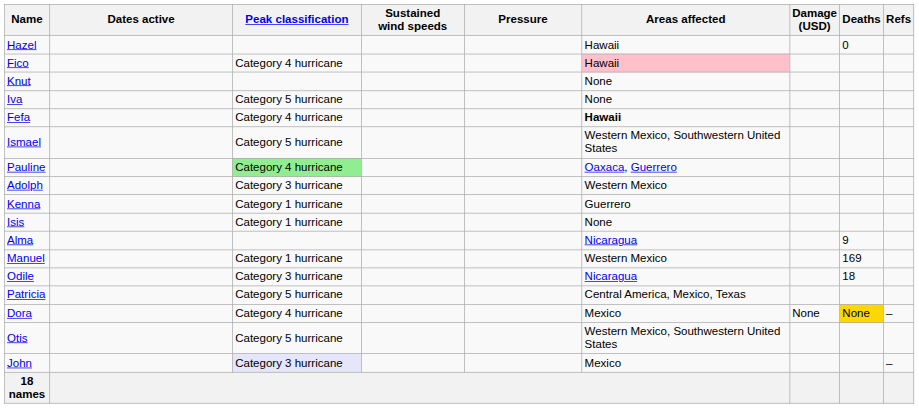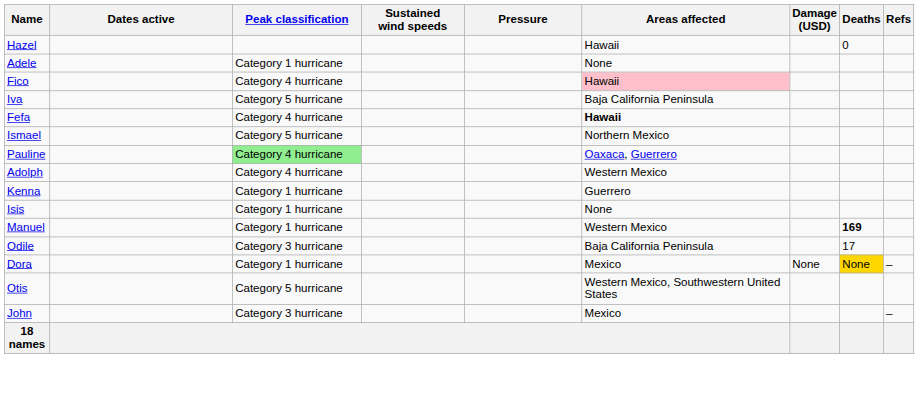+ row: (22, 63)
- row: (19, 81)
(598, 99) None -> (649, 99) Baja California Peninsula
(682, 142) Western Mexico, Southwestern United States -> (627, 136) Northern Mexico
(289, 185) Category 3 hurricane -> (289, 172) Category 4 hurricane
- row: (20, 240)
(852, 258) normal -> (852, 227) bold
(611, 277) Nicaragua -> (649, 245) Baja California Peninsula
(849, 277) 18 -> (849, 245) 17
- row: (26, 295)
(289, 313) Category 4 hurricane -> (289, 264) Category 1 hurricane
(289, 363) lavender background -> (289, 313) no background
